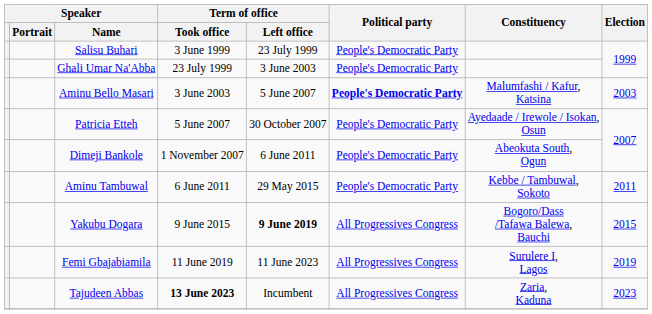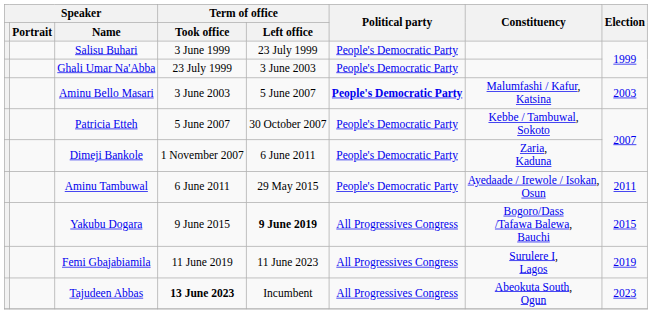(534, 124) Ayedaade / Irewole / Isokan, Osun -> (534, 124) Kebbe / Tambuwal, Sokoto
(534, 155) Abeokuta South, Ogun -> (534, 155) Zaria, Kaduna
(534, 186) Kebbe / Tambuwal, Sokoto -> (534, 186) Ayedaade / Irewole / Isokan, Osun
(534, 293) Zaria, Kaduna -> (534, 293) Abeokuta South, Ogun
